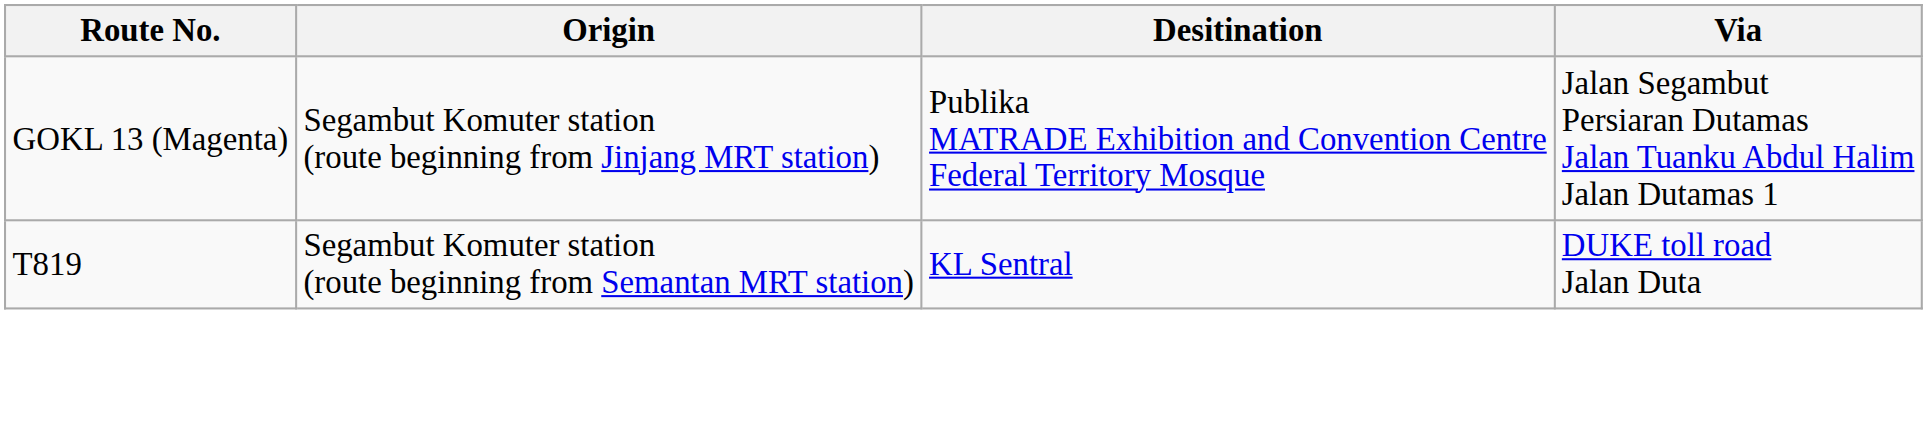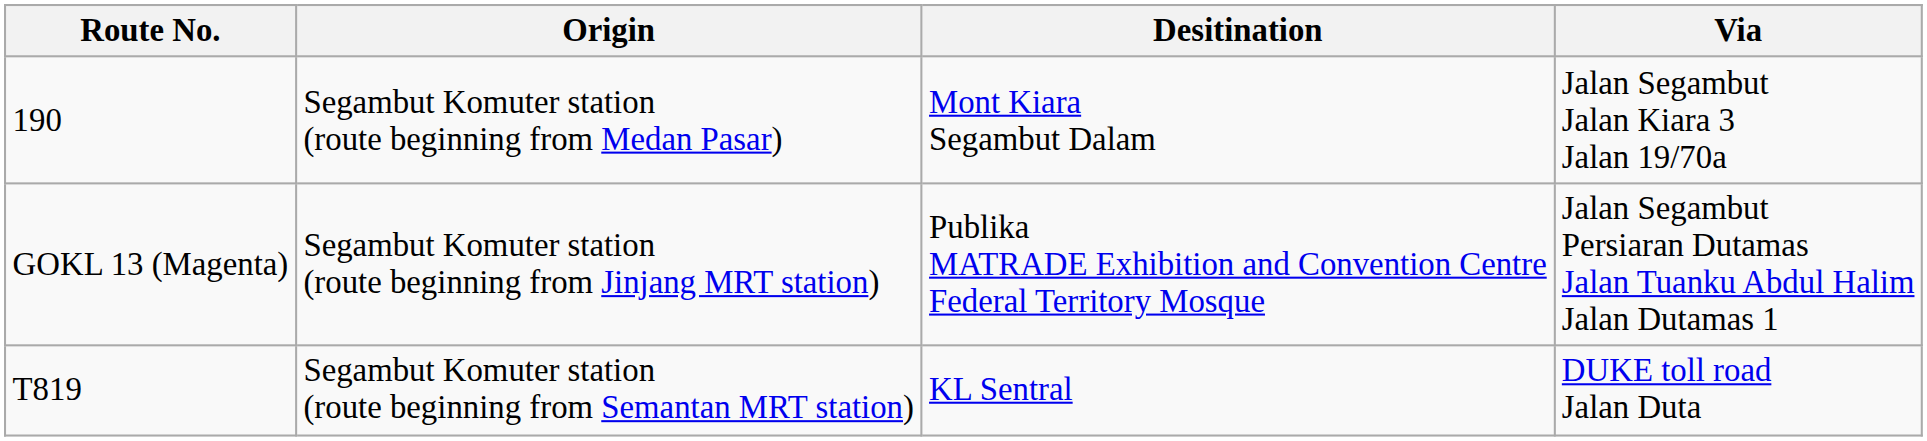+ row: (543, 119)
